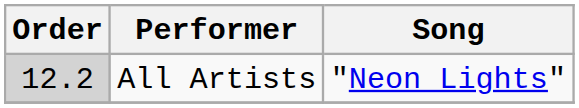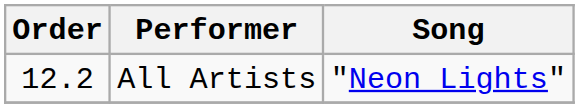(58, 79) lightgrey background -> (58, 79) no background
